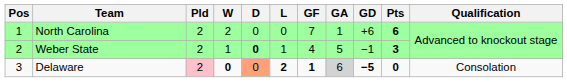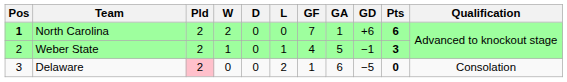(19, 31) normal -> (19, 31) bold
(256, 49) bold -> (256, 49) normal
(228, 67) bold -> (228, 67) normal
(256, 67) lightsalmon background -> (256, 67) no background
(284, 67) bold -> (284, 67) normal
(312, 67) bold -> (312, 67) normal
(340, 67) lightgrey background -> (340, 67) no background
(368, 67) bold -> (368, 67) normal
